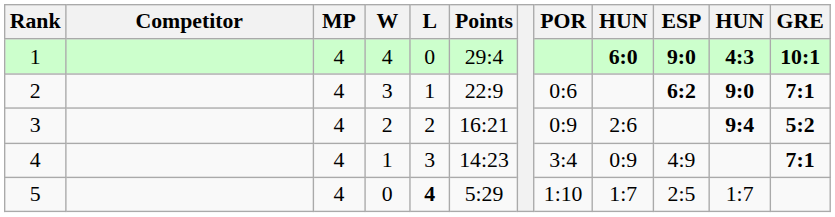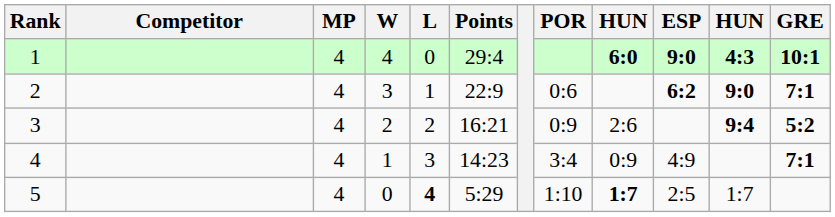(623, 194) normal -> (623, 194) bold
